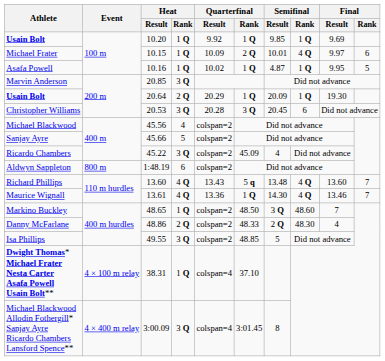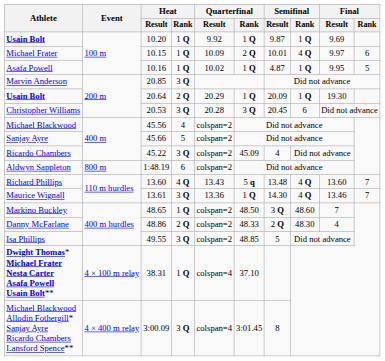(277, 39) 9.85 -> (277, 39) 9.87
(183, 196) 4 Q -> (183, 196) 3 Q
